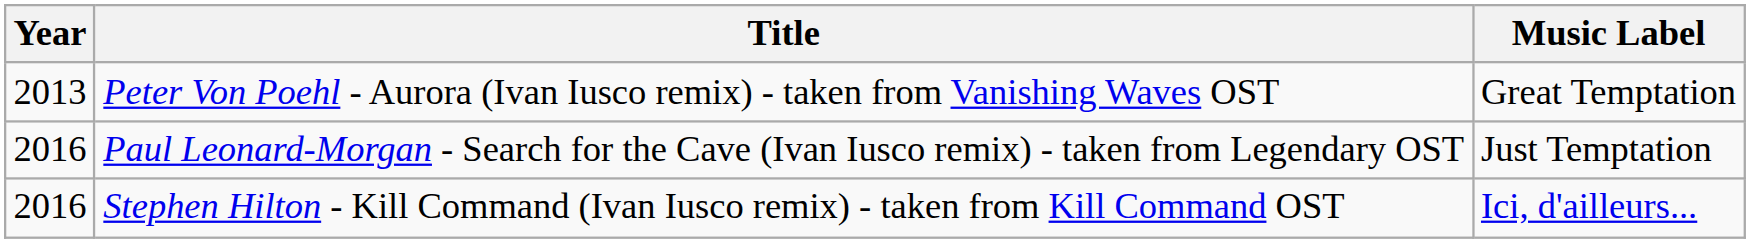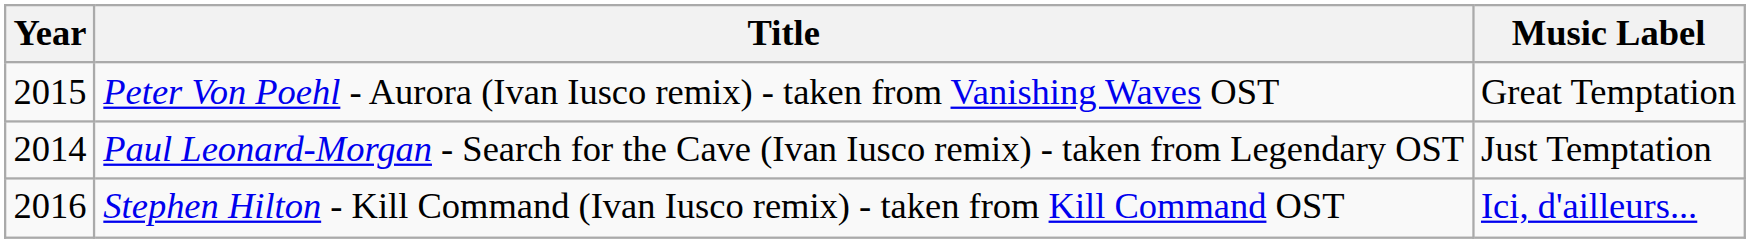(50, 91) 2013 -> (50, 91) 2015
(50, 149) 2016 -> (50, 149) 2014
